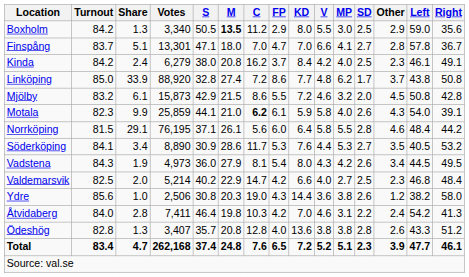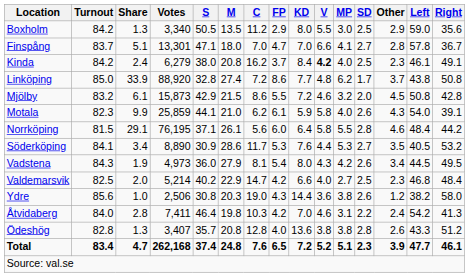(231, 29) bold -> (231, 29) normal
(324, 63) normal -> (324, 63) bold
(260, 113) bold -> (260, 113) normal
